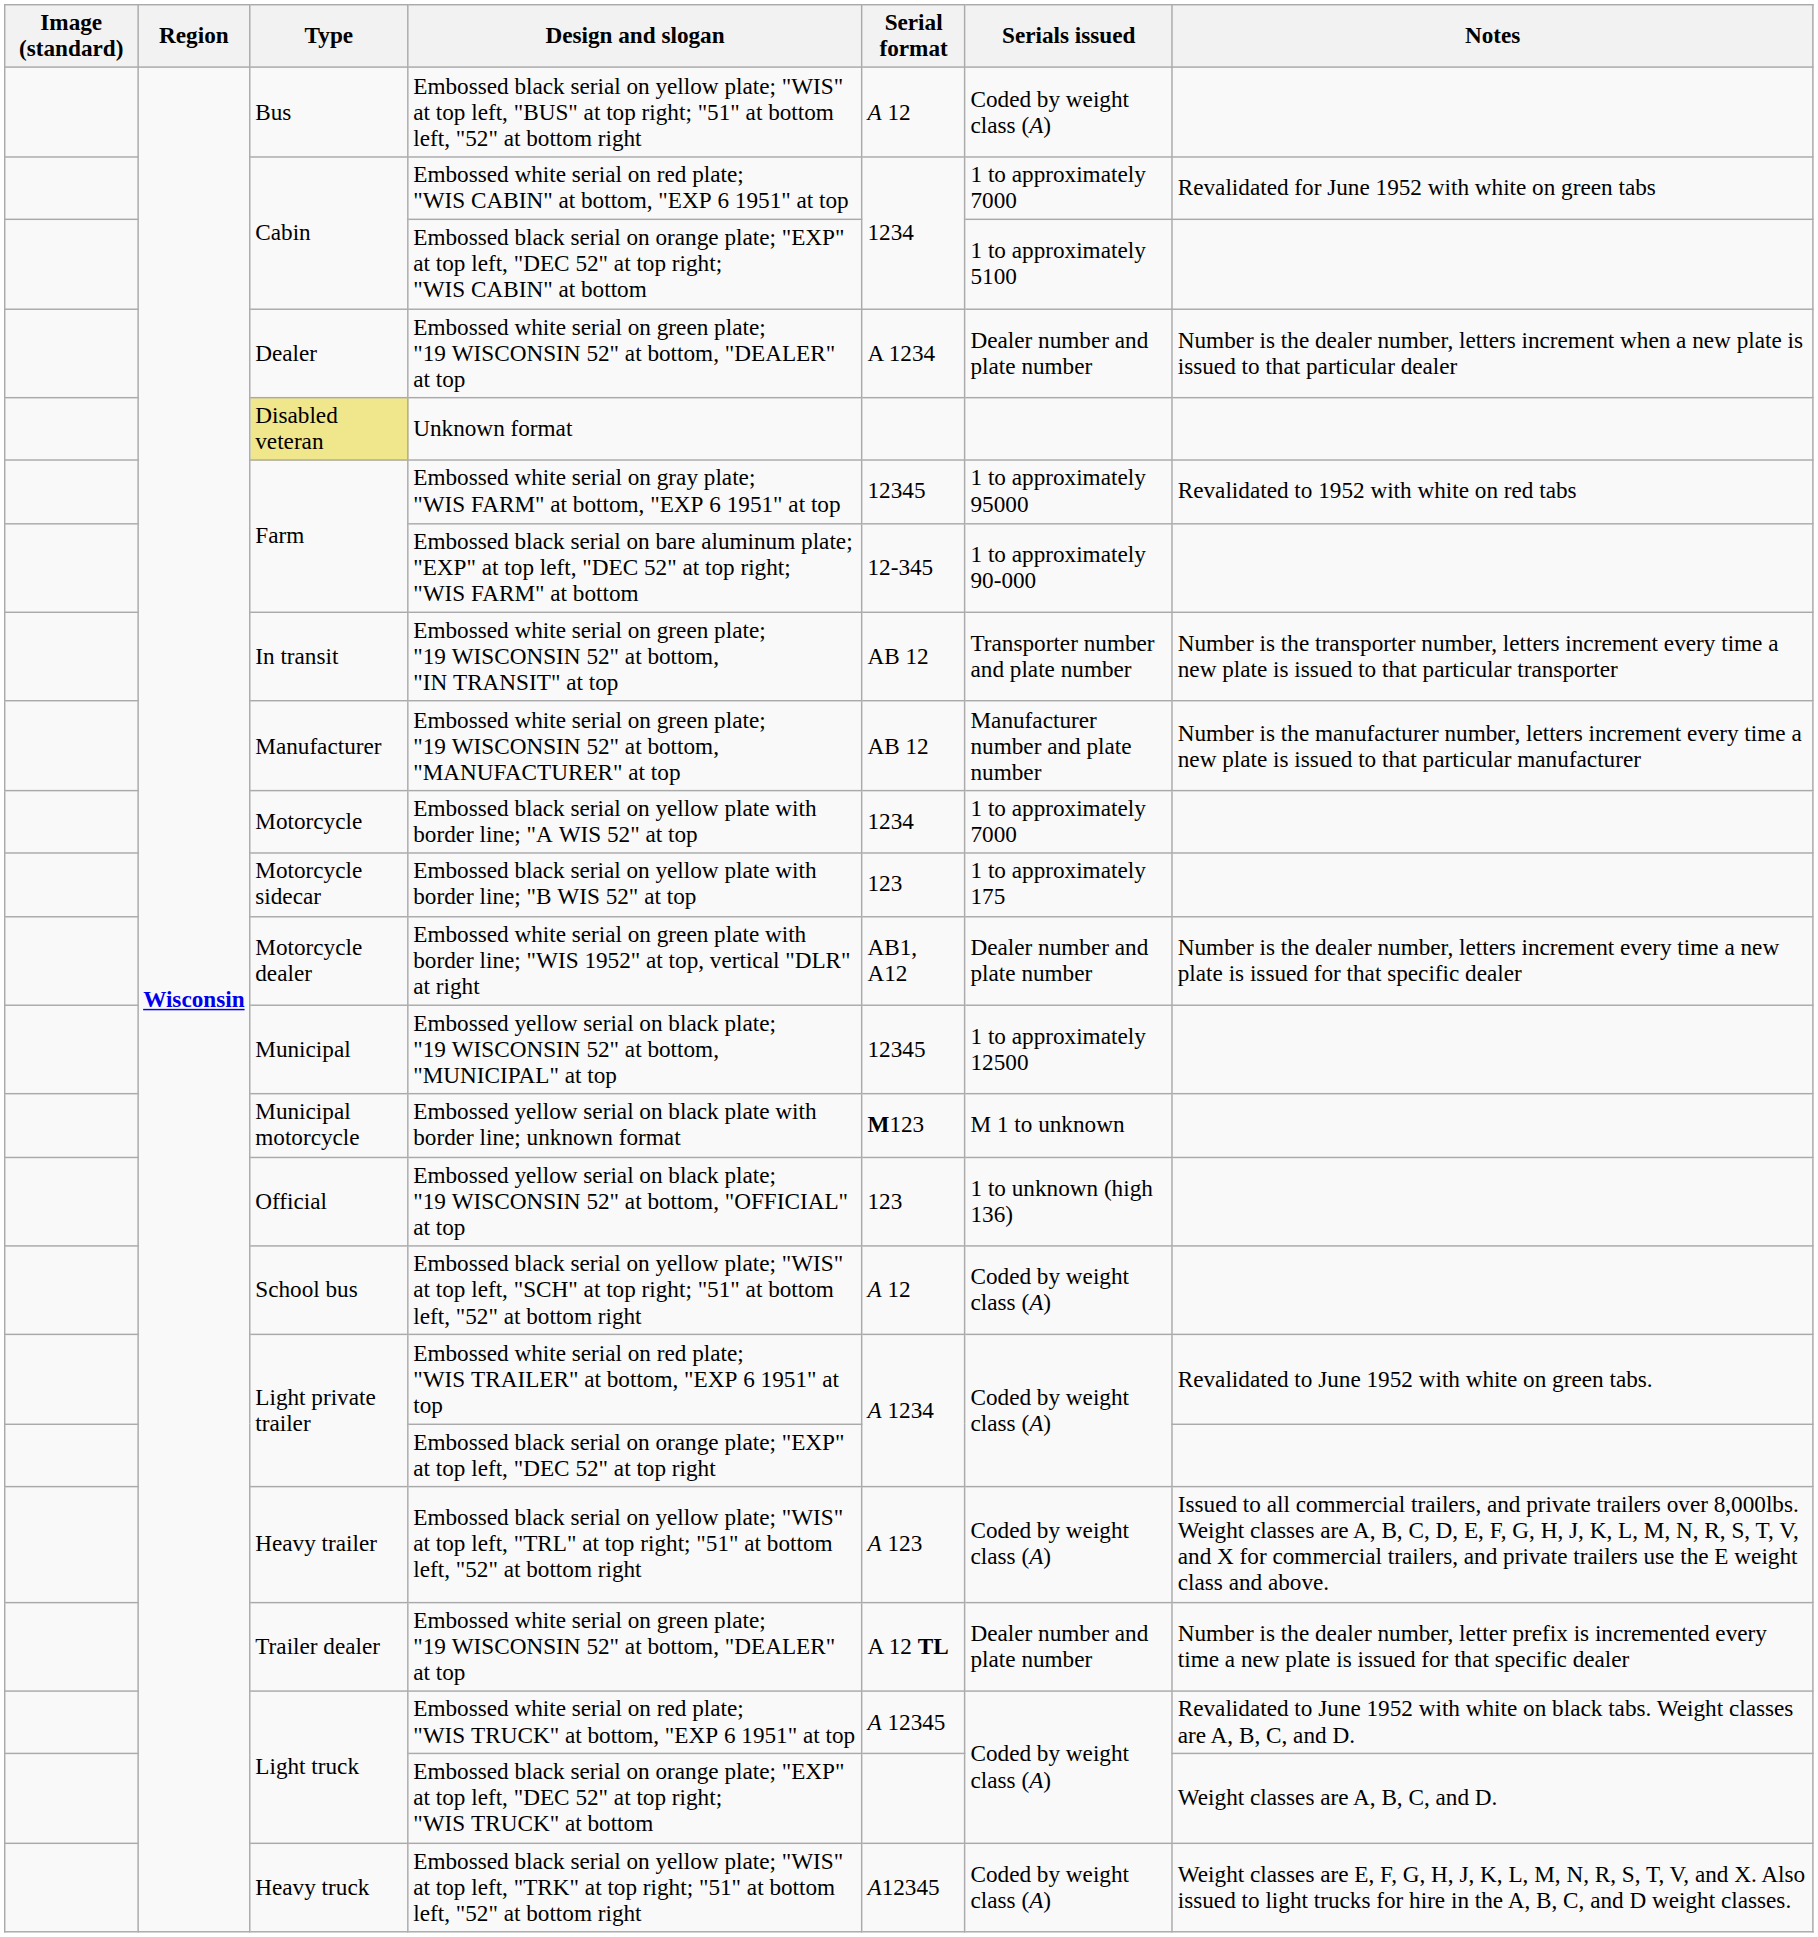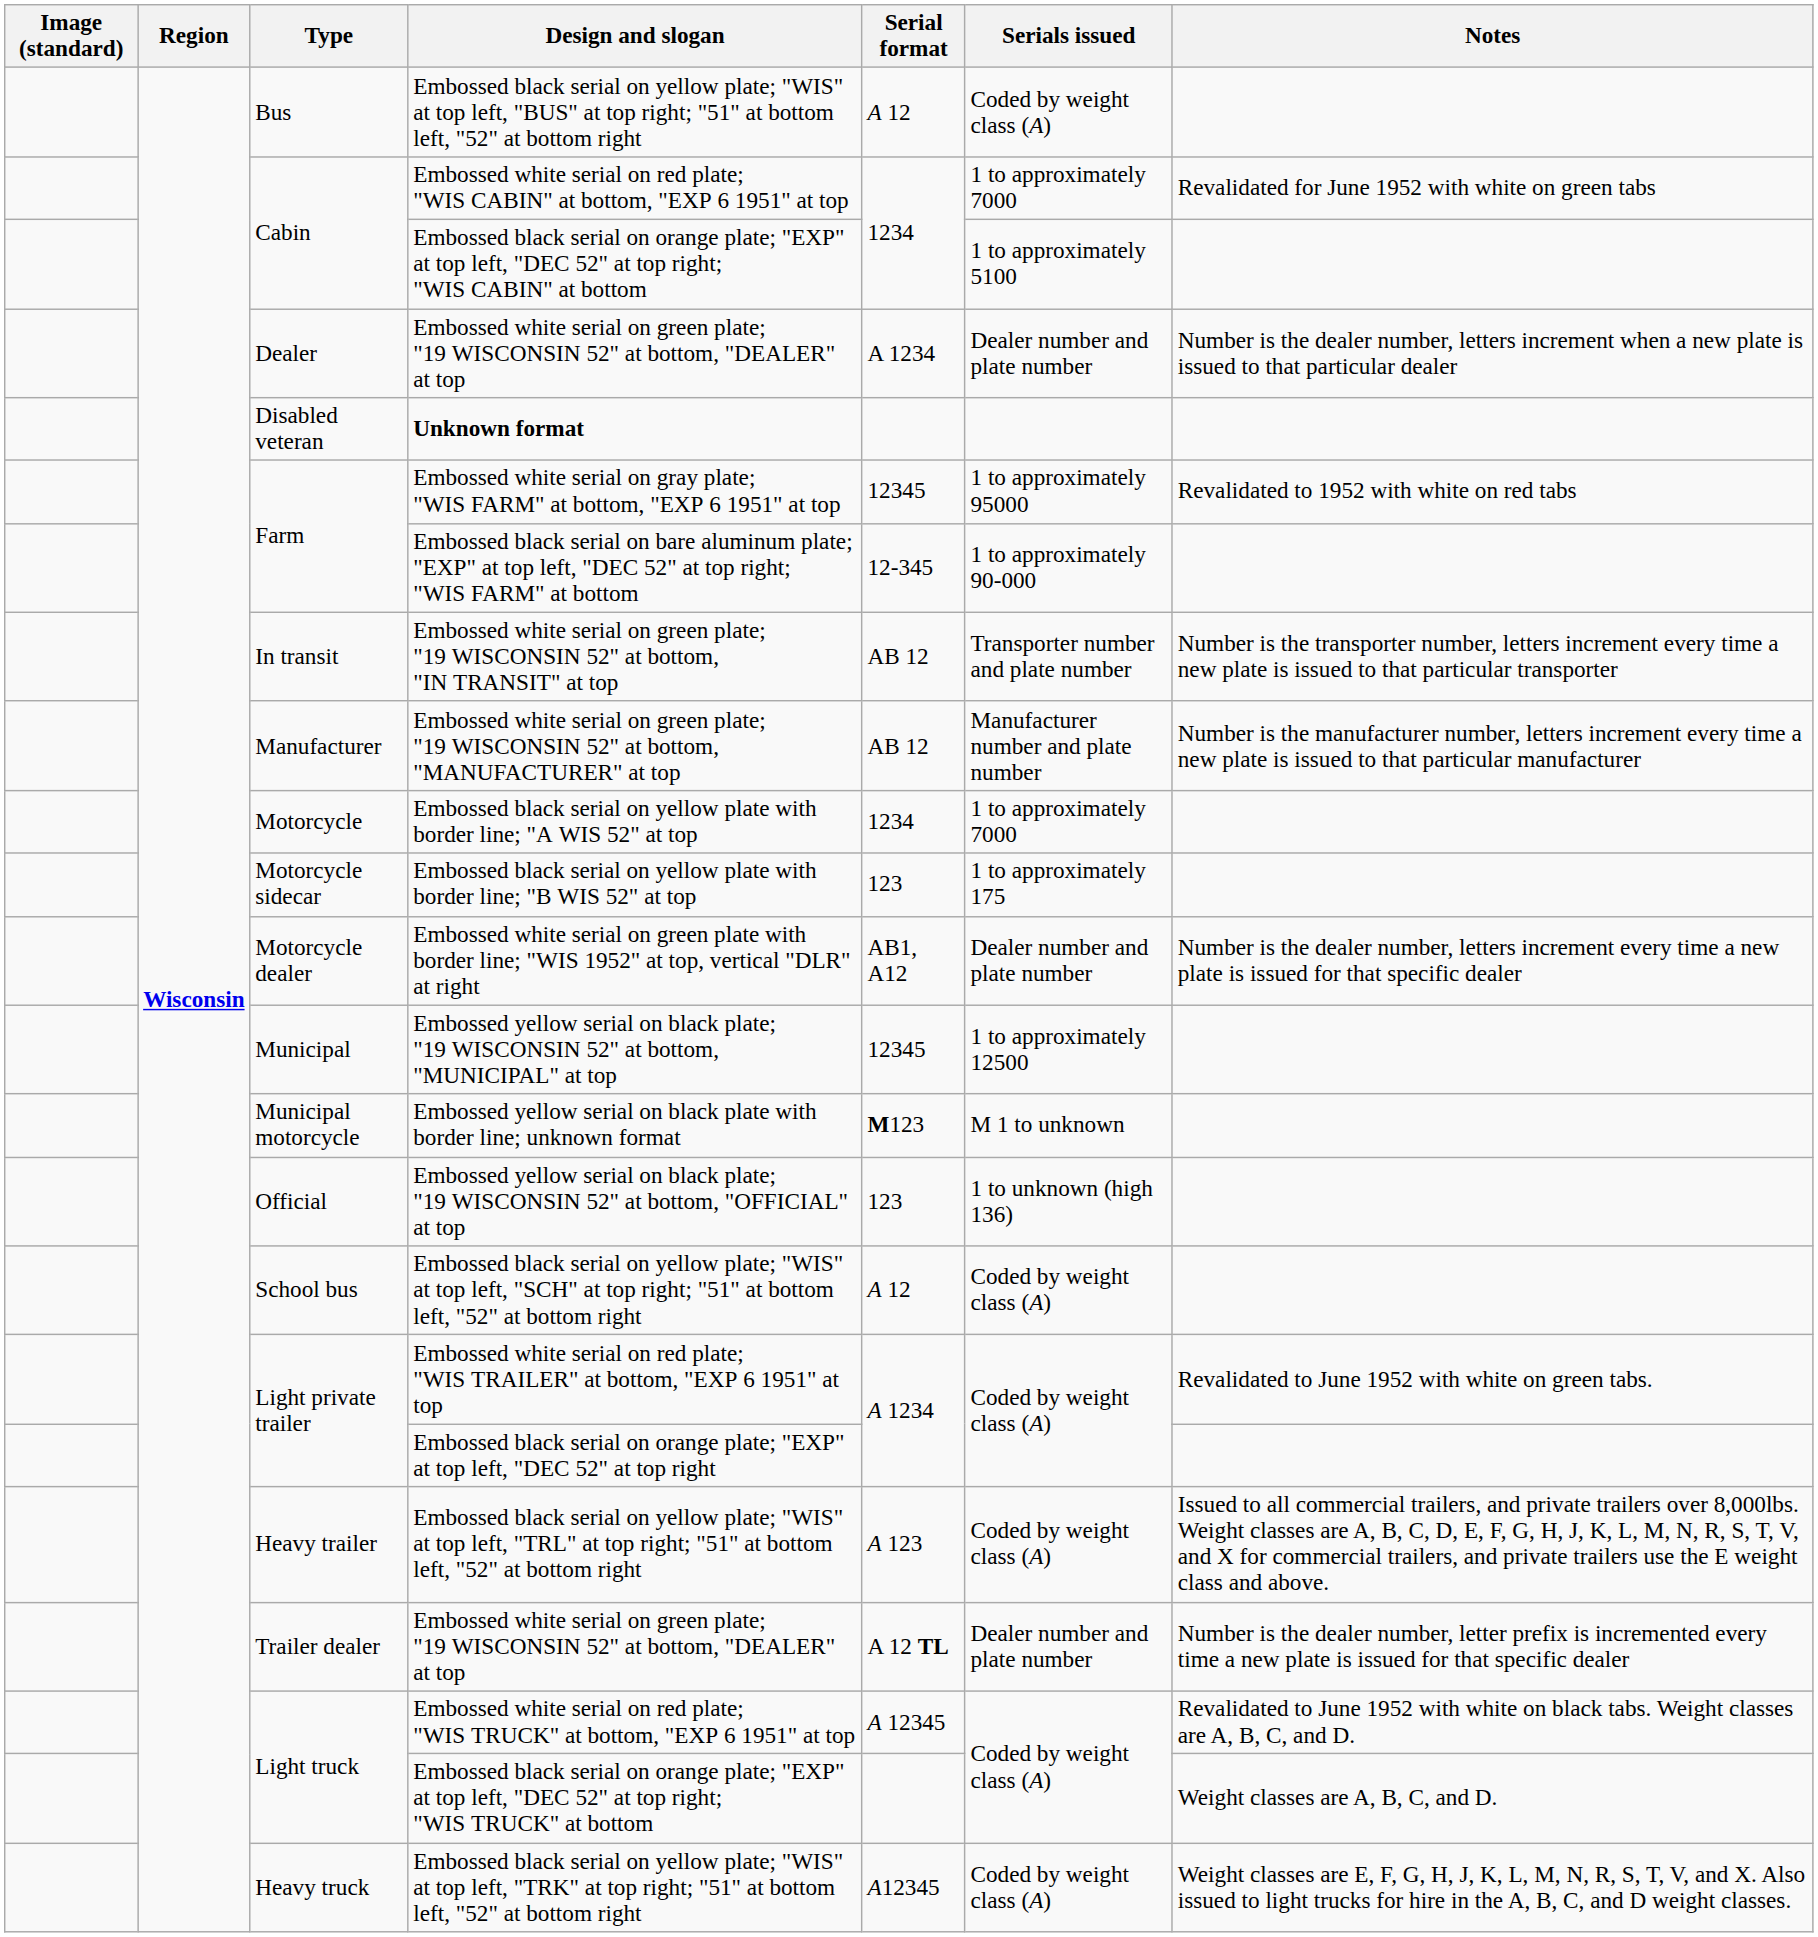(296, 428) khaki background -> (296, 428) no background
(493, 428) normal -> (499, 428) bold
